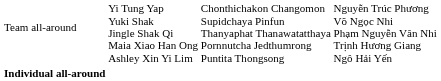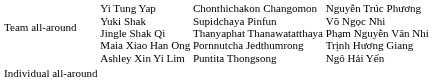(55, 73) bold -> (51, 73) normal
